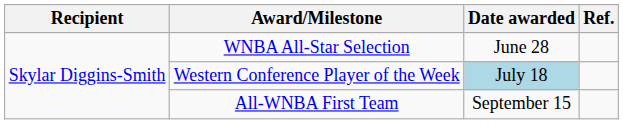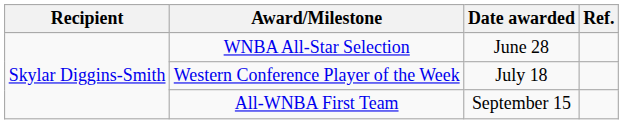(521, 75) lightblue background -> (521, 75) no background
